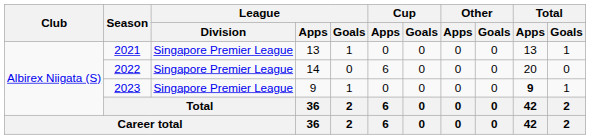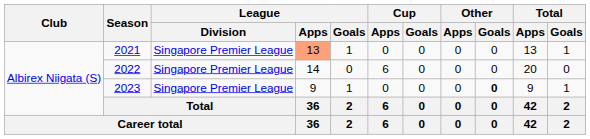(313, 50) no background -> (313, 50) lightsalmon background
(494, 87) normal -> (494, 87) bold
(530, 87) bold -> (530, 87) normal
